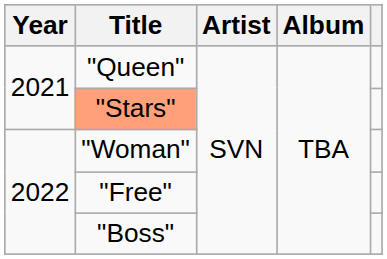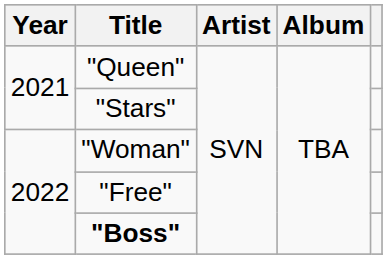(136, 108) lightsalmon background -> (136, 108) no background
(136, 233) normal -> (136, 233) bold
